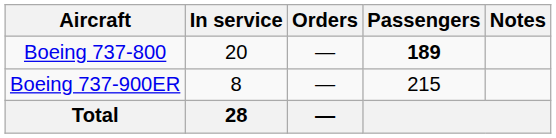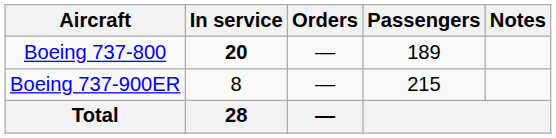(236, 52) normal -> (236, 52) bold
(424, 52) bold -> (424, 52) normal
